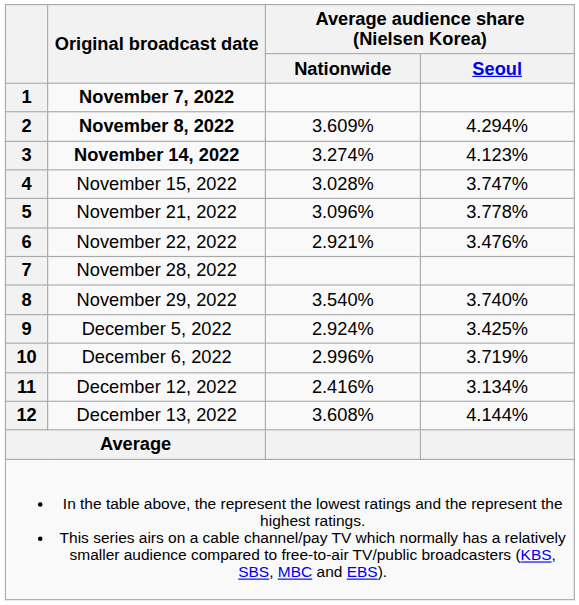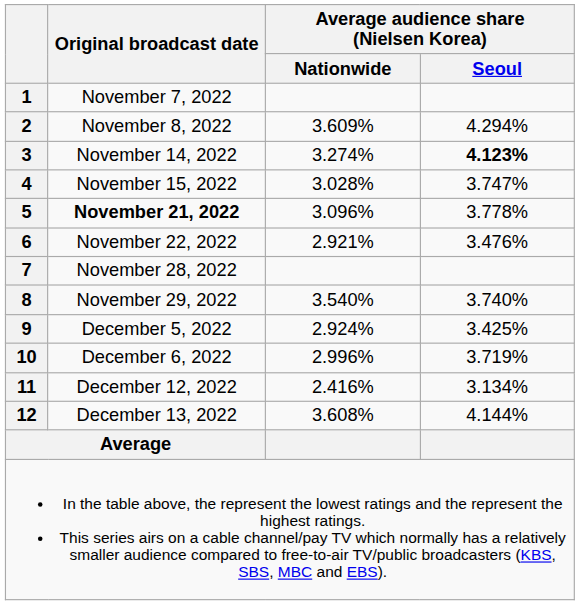(157, 97) bold -> (157, 97) normal
(157, 126) bold -> (157, 126) normal
(157, 155) bold -> (157, 155) normal
(497, 155) normal -> (497, 155) bold
(157, 213) normal -> (157, 213) bold
